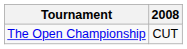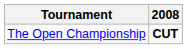(165, 34) normal -> (165, 34) bold
